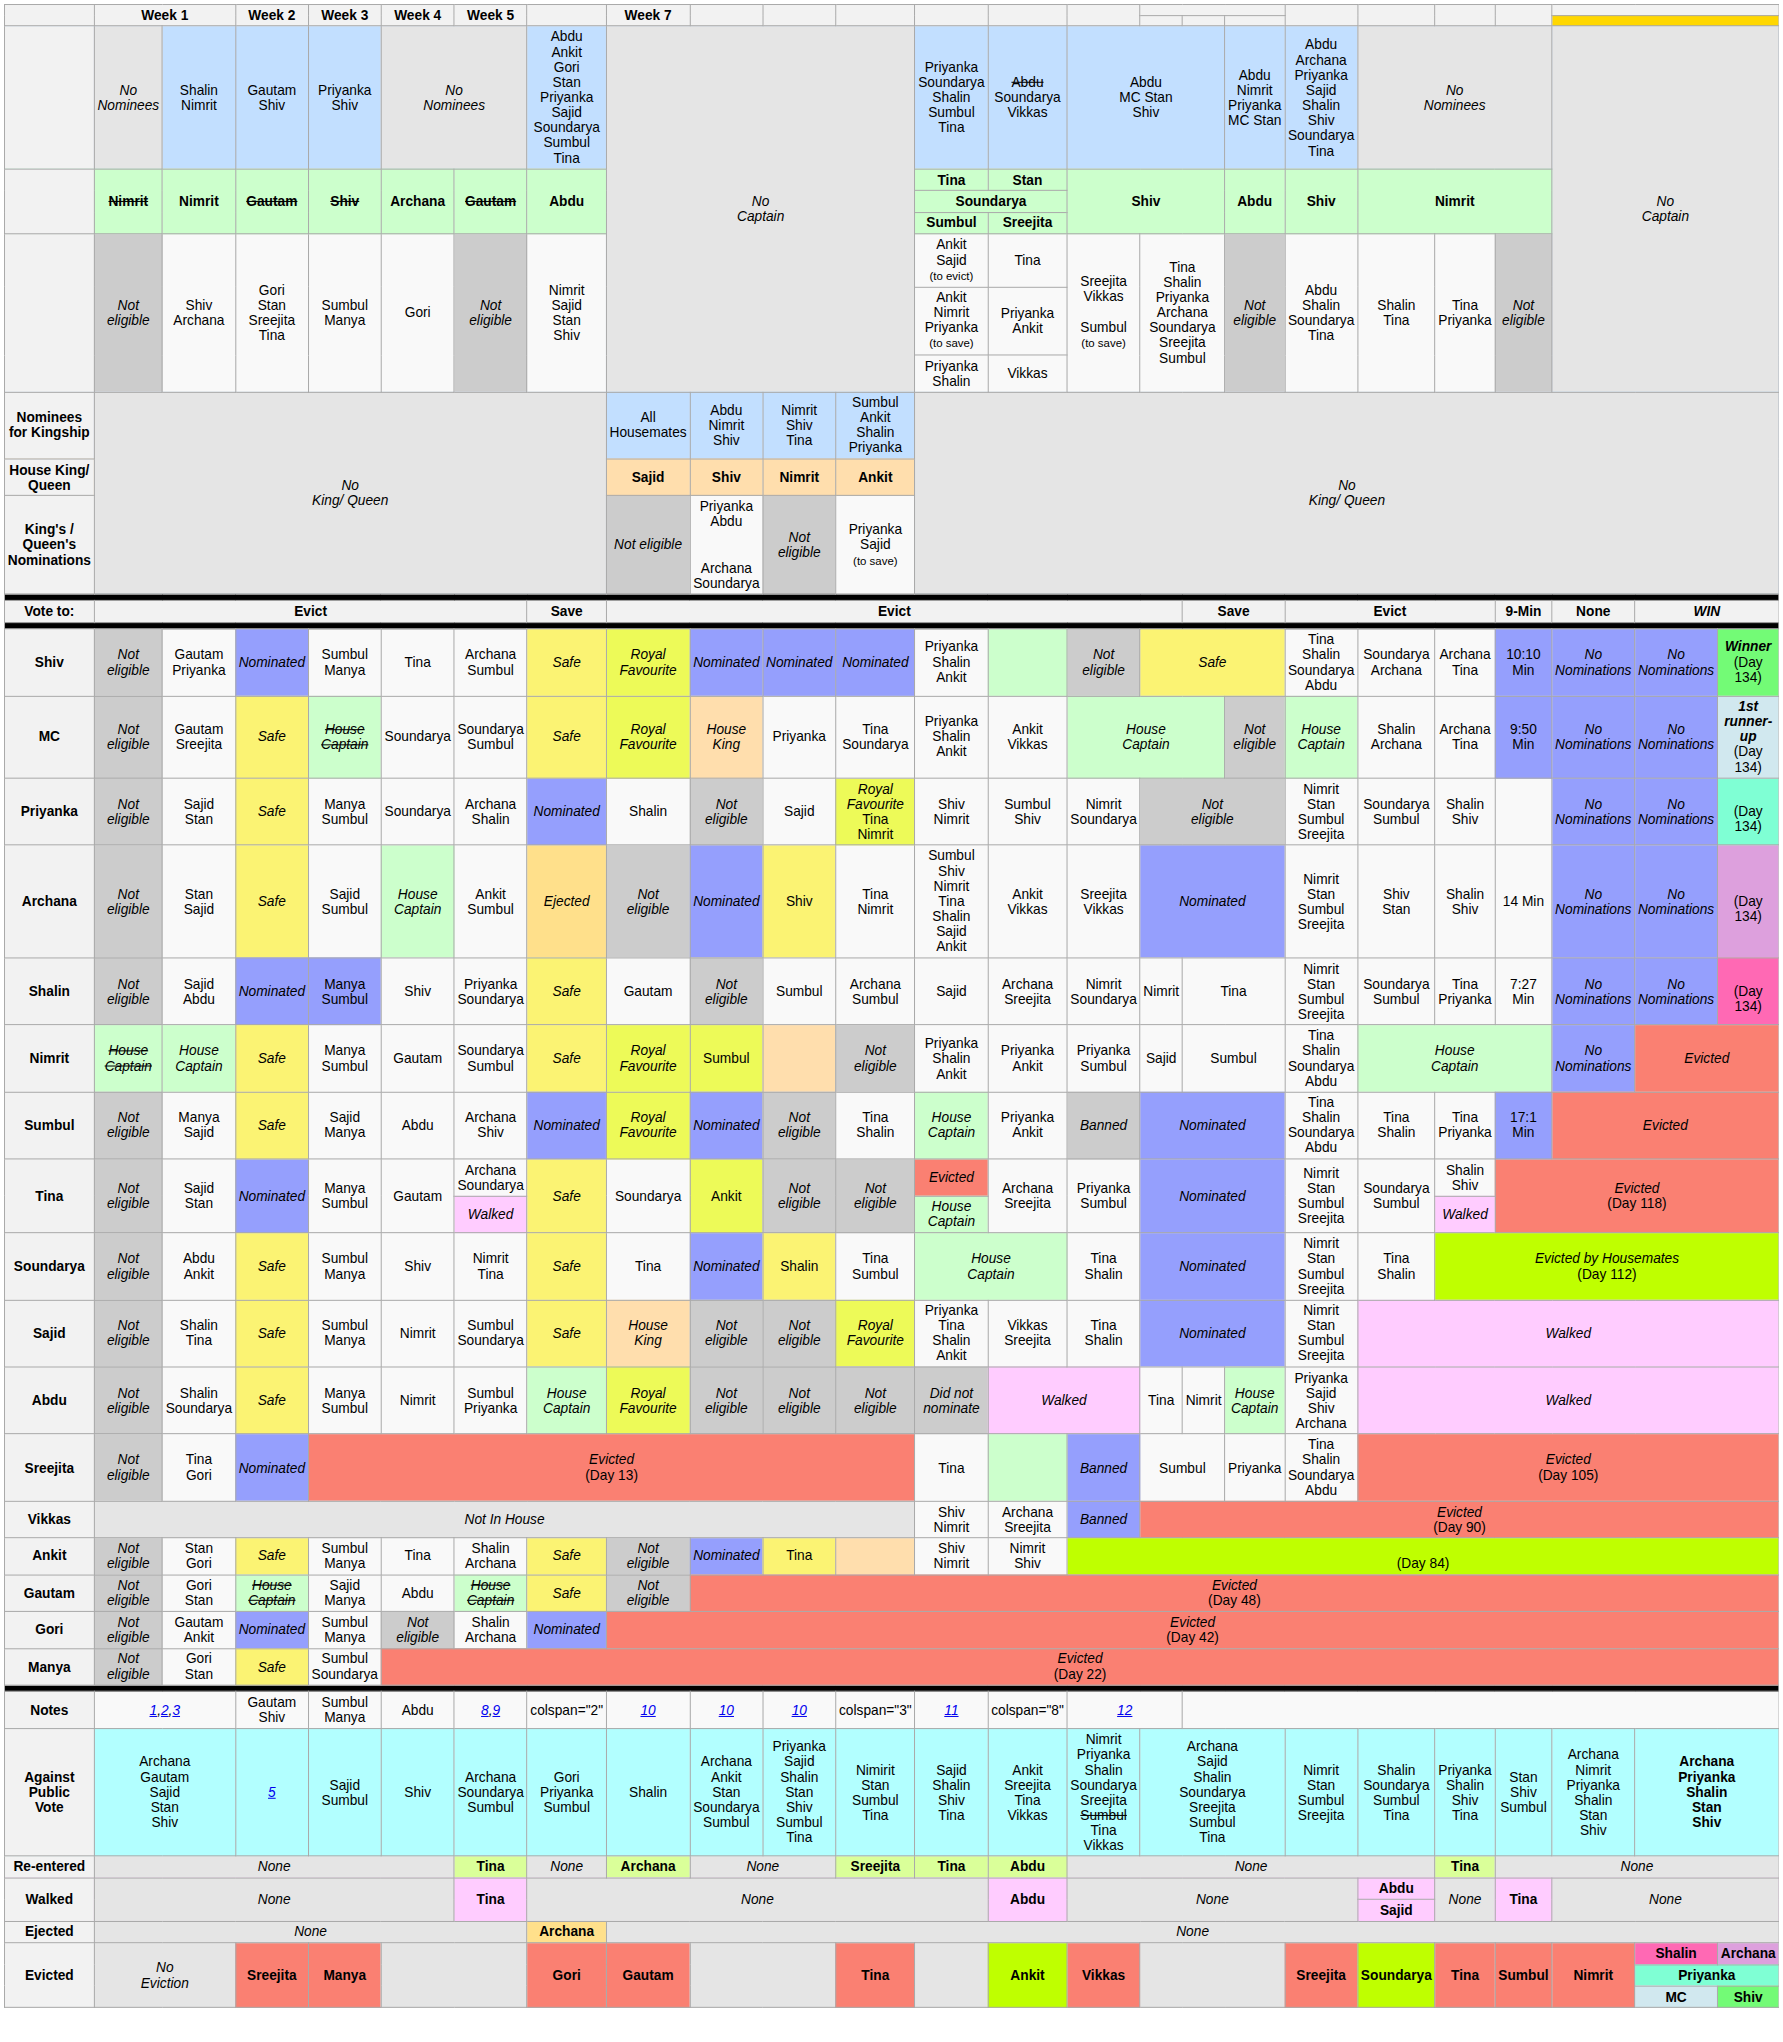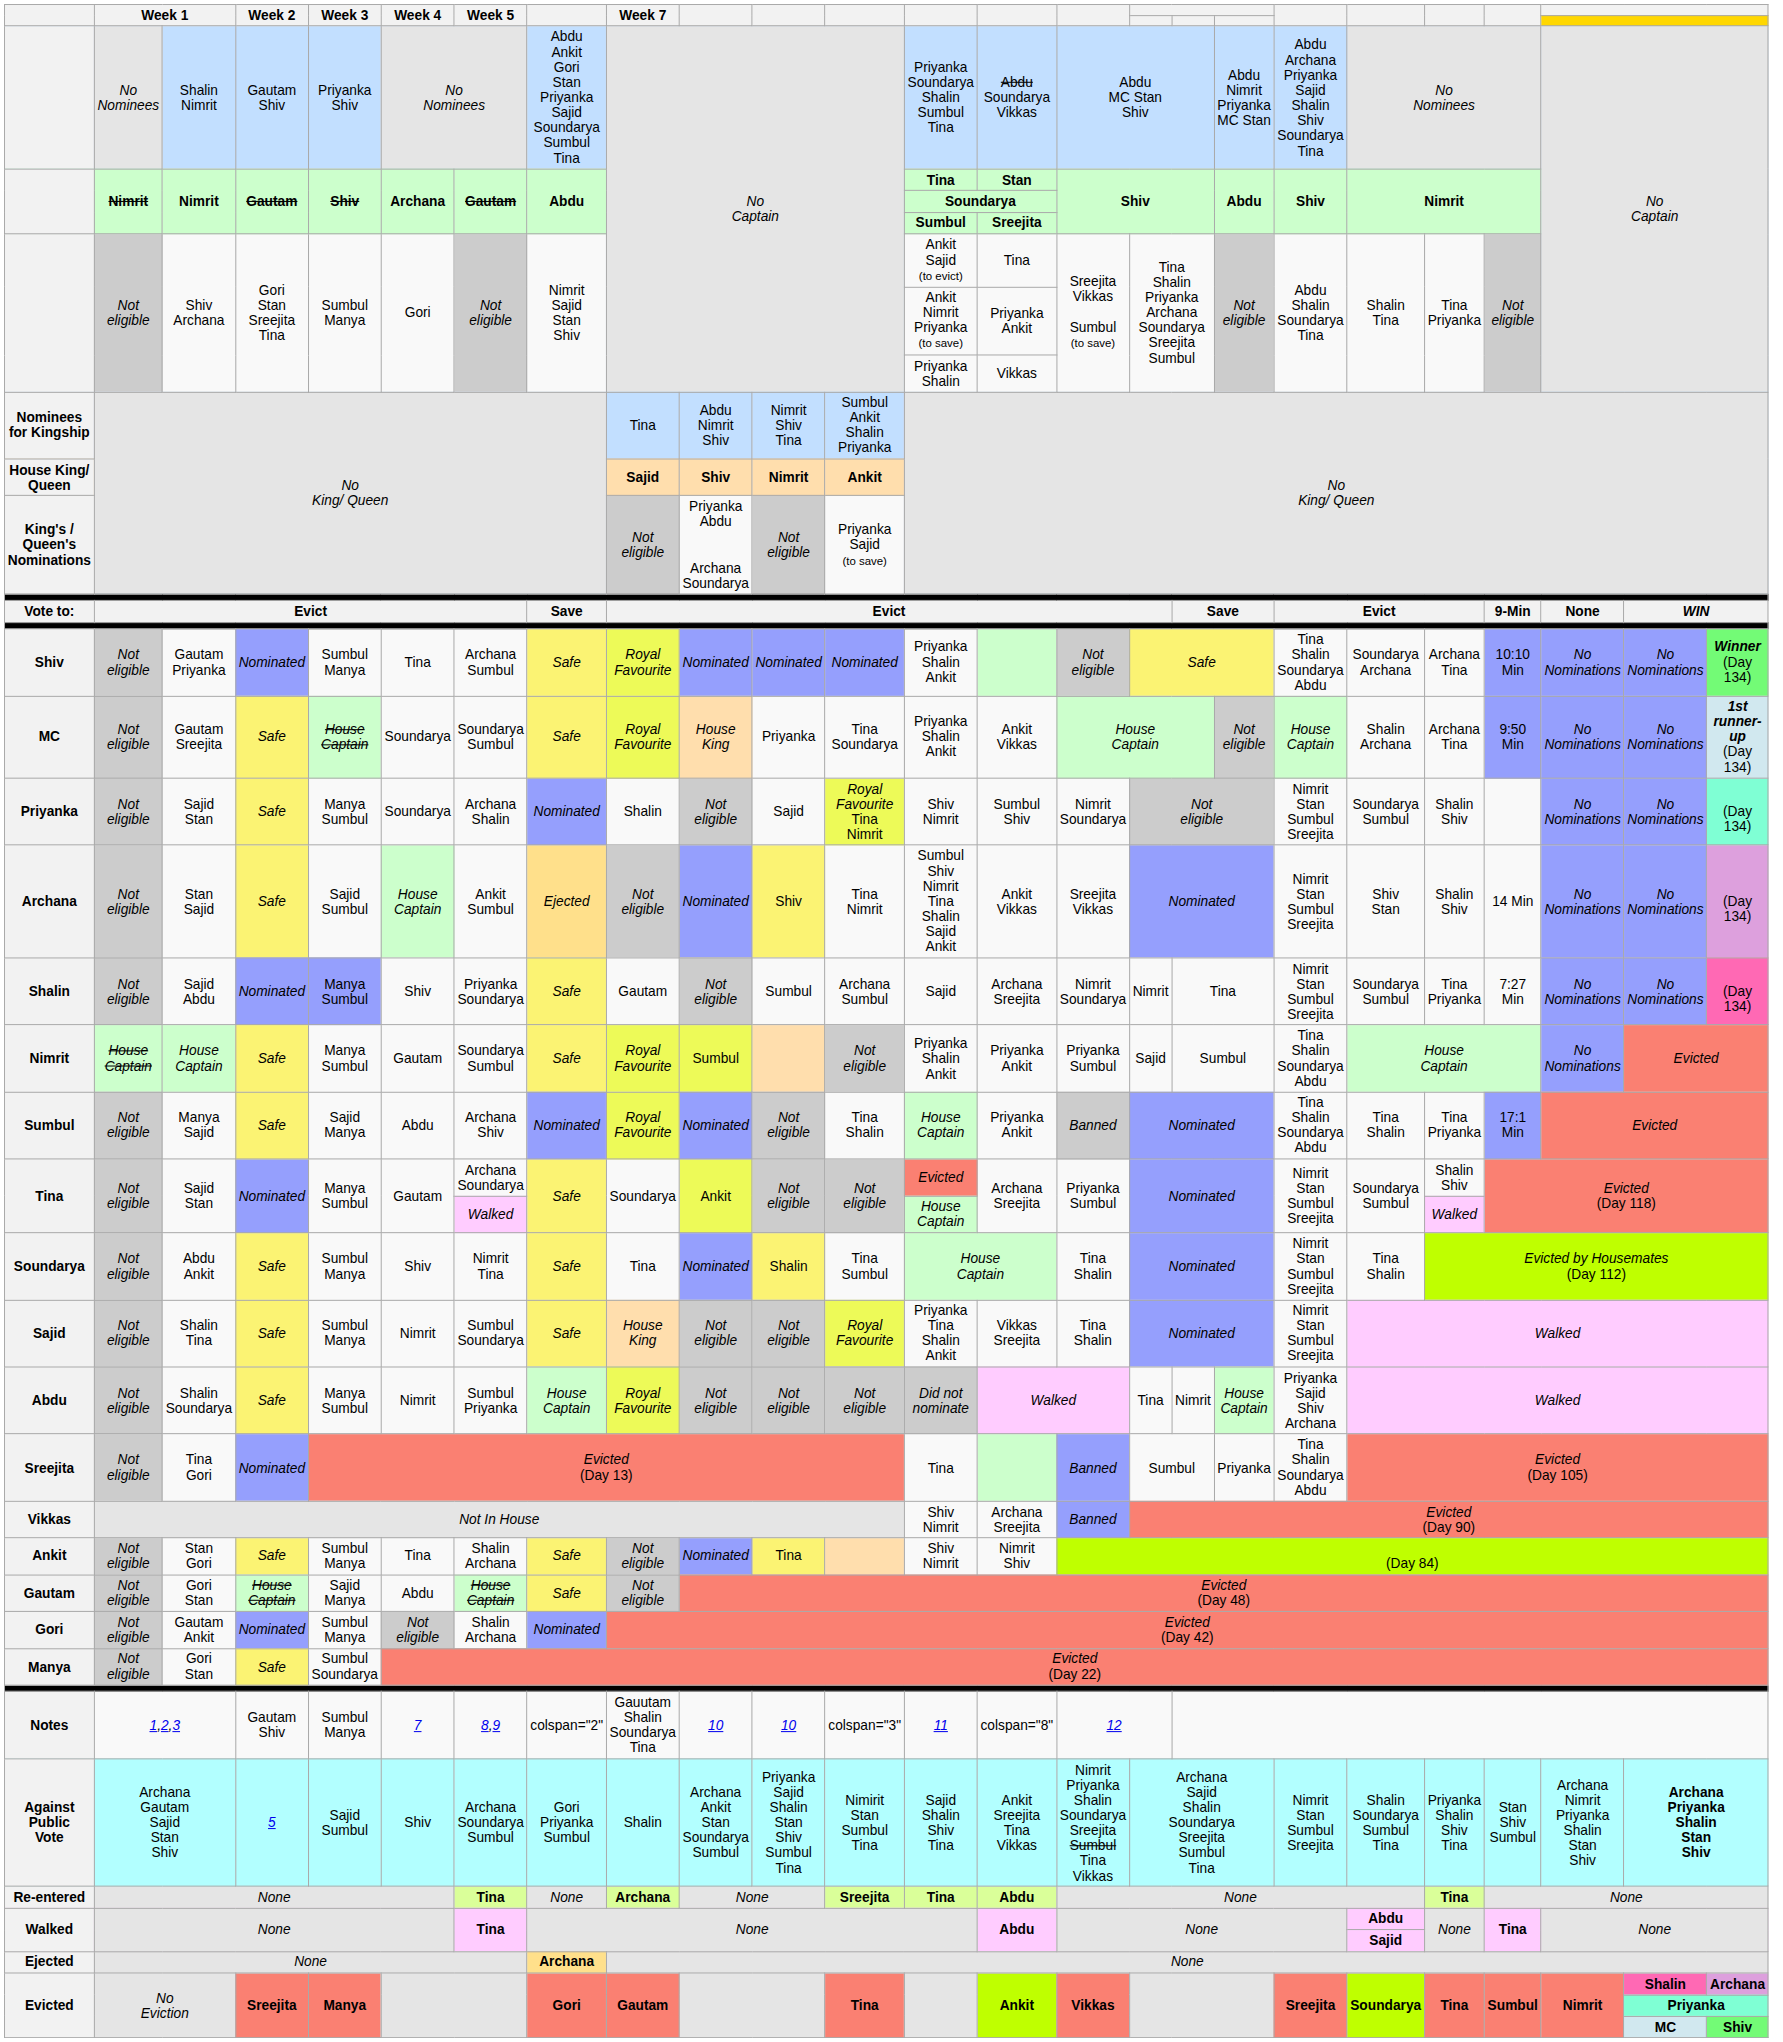(648, 425) All Housemates -> (643, 425) Tina
(418, 1710) Abdu -> (418, 1725) 7
(648, 1710) 10 -> (643, 1725) Gauutam Shalin Soundarya Tina
